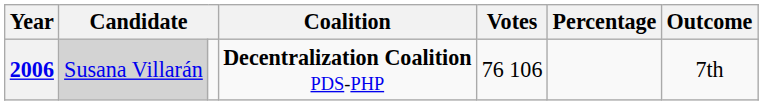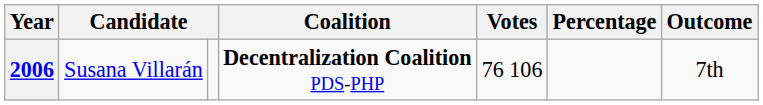(133, 69) lightgrey background -> (133, 69) no background
